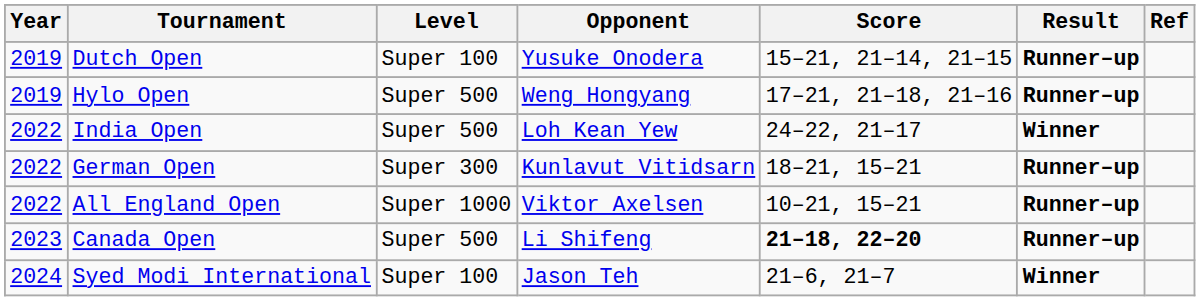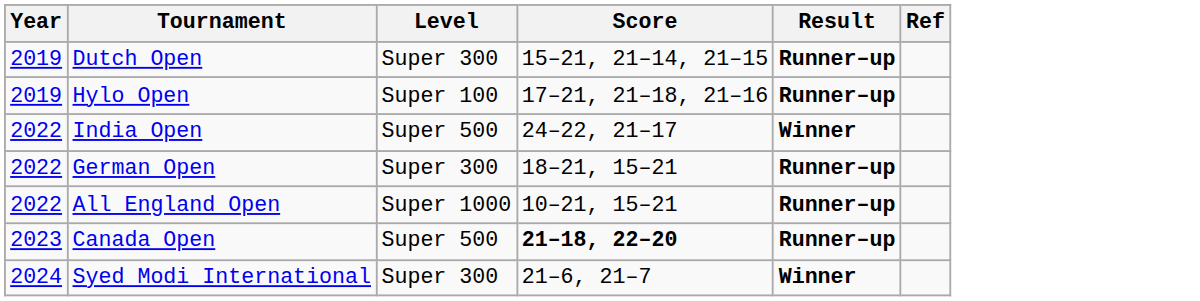- column: (638, 23)
(440, 59) Super 100 -> (440, 59) Super 300
(440, 96) Super 500 -> (440, 96) Super 100
(440, 277) Super 100 -> (440, 277) Super 300
